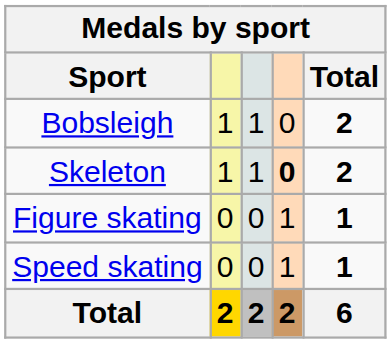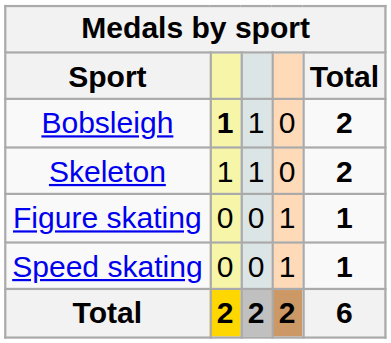(225, 124) normal -> (225, 124) bold
(287, 171) bold -> (287, 171) normal
